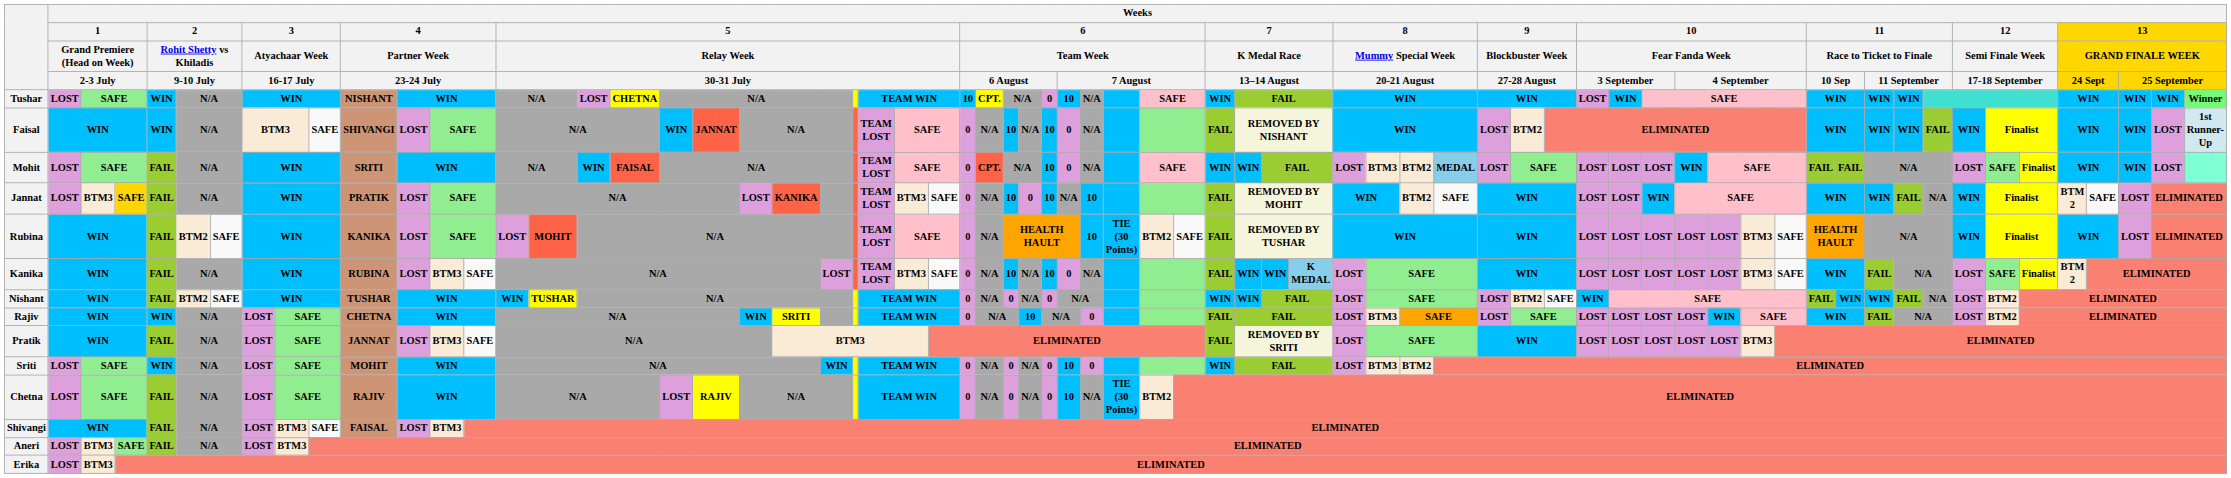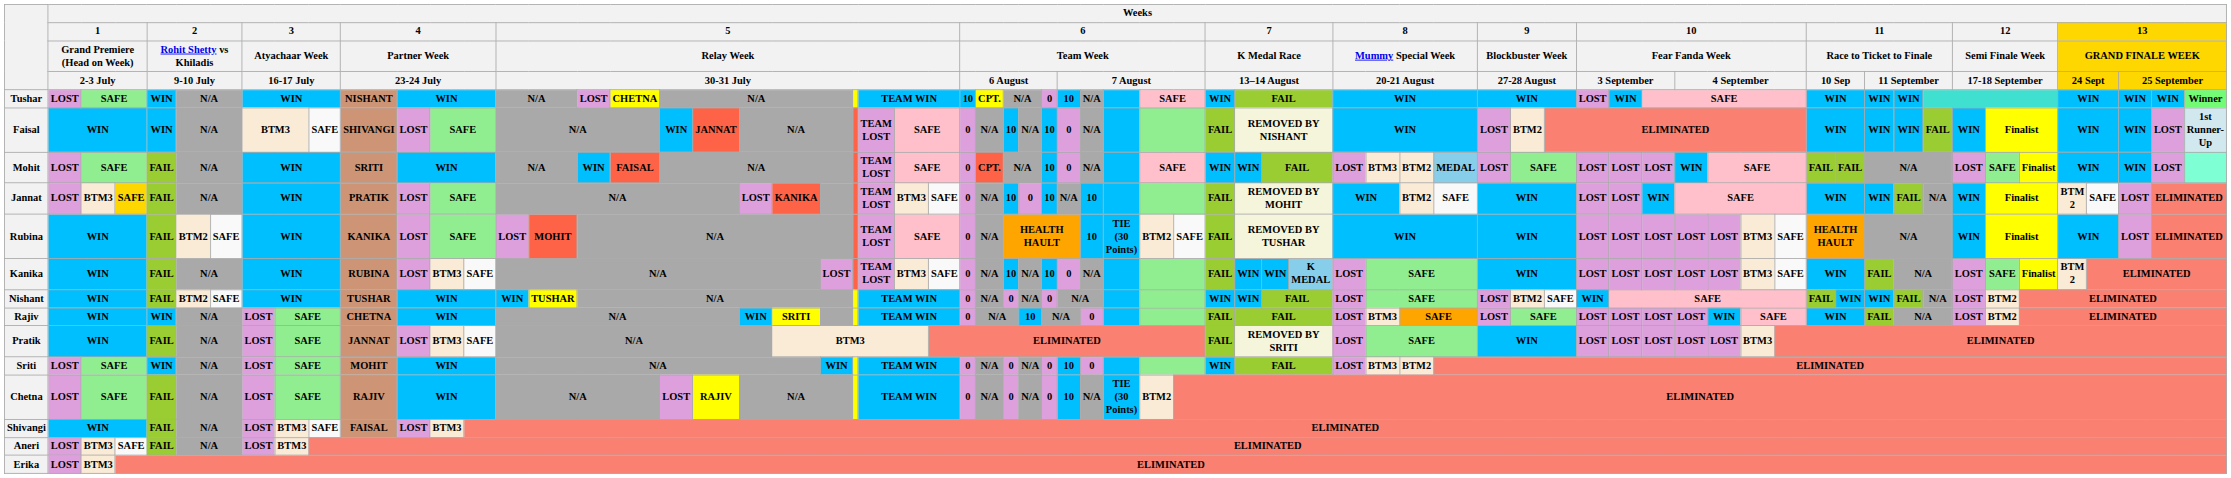(131, 446) lightgreen background -> (131, 446) no background
